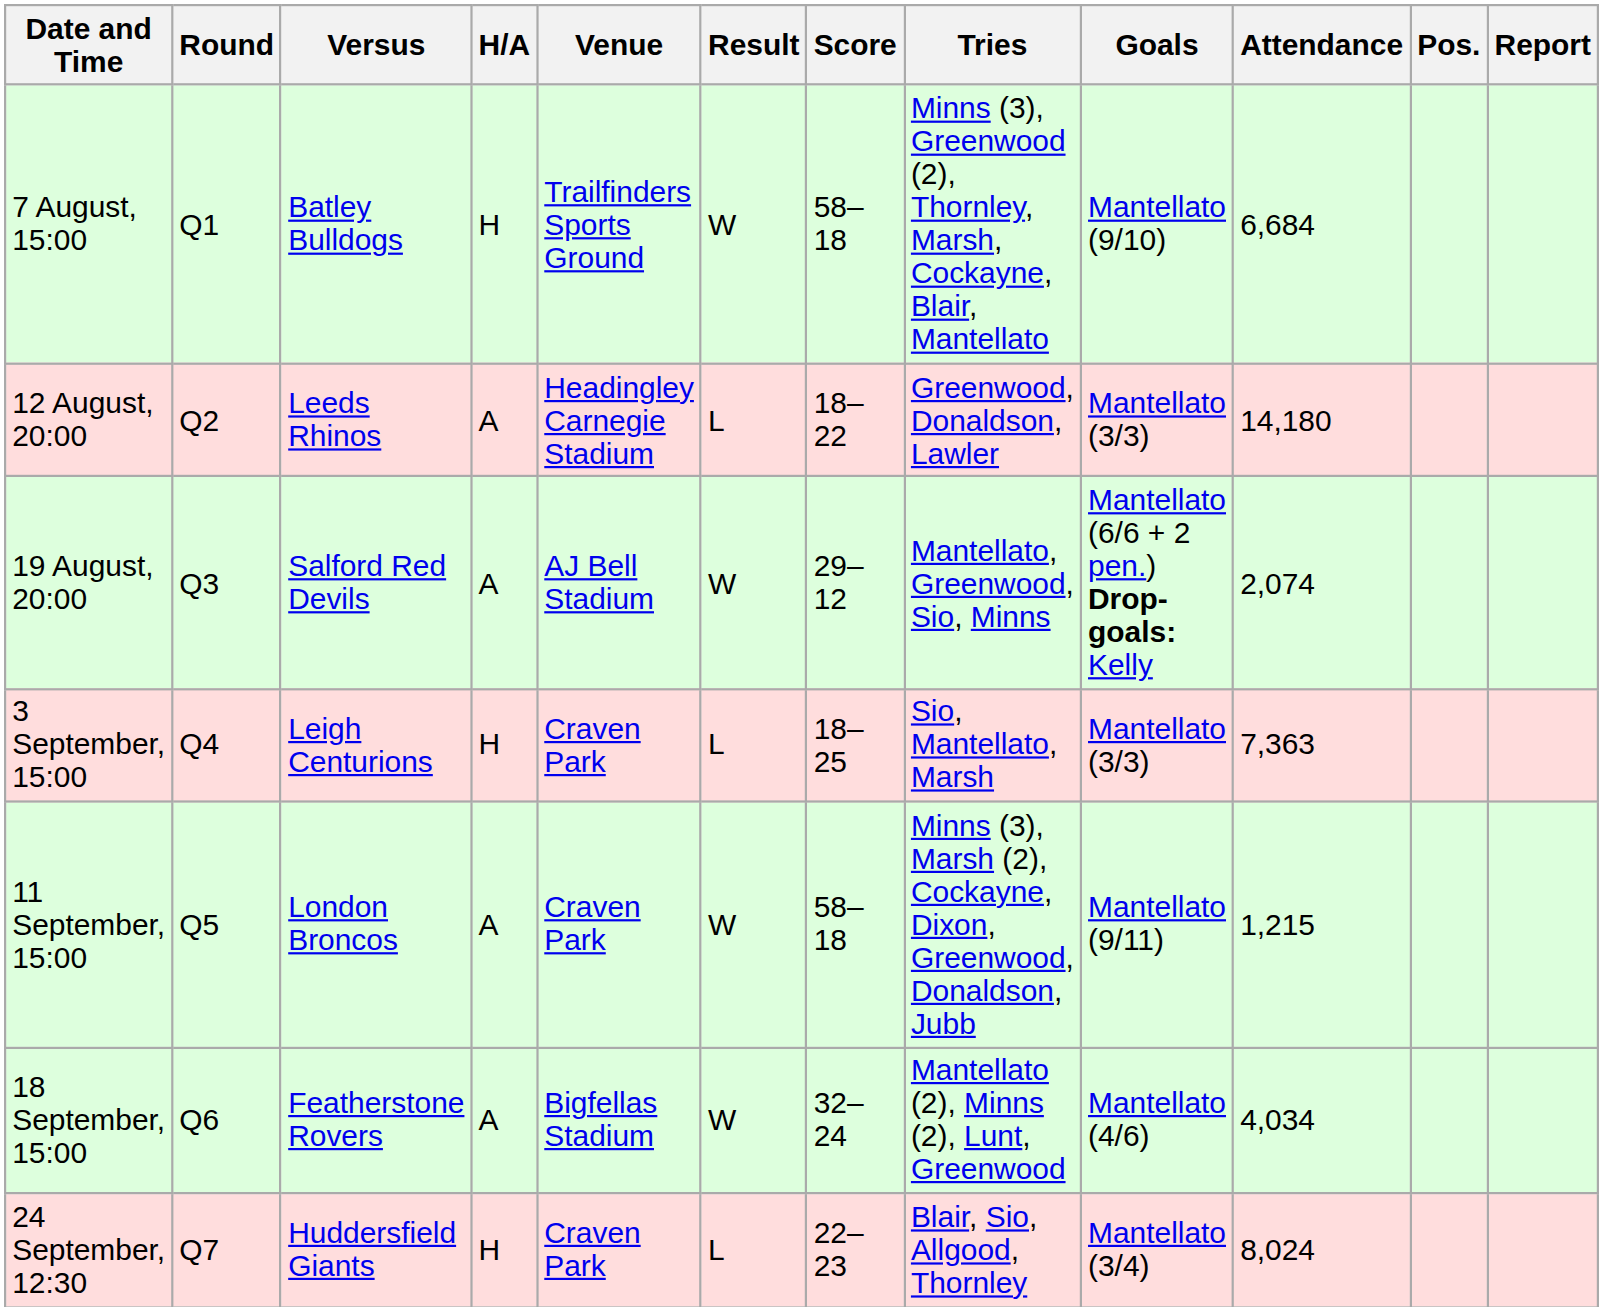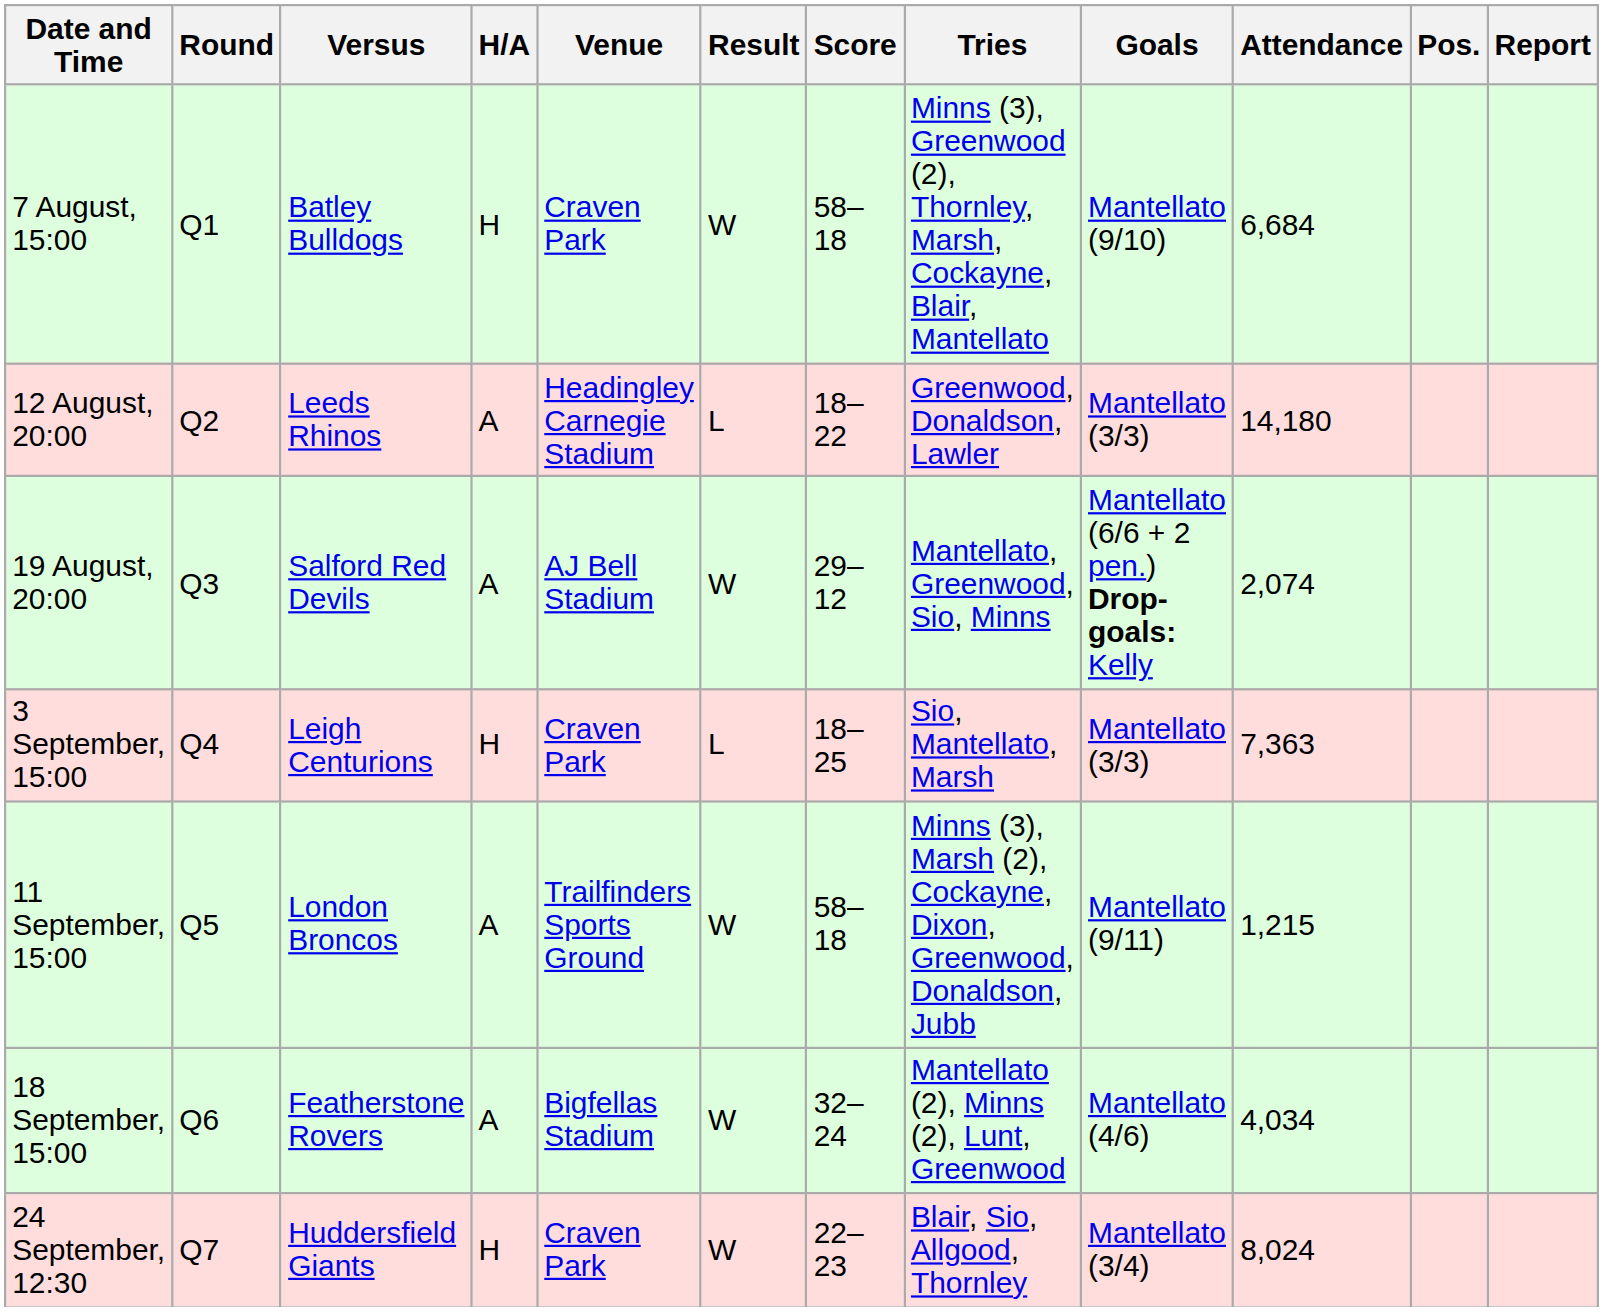(618, 224) Trailfinders Sports Ground -> (592, 224) Craven Park
(592, 924) Craven Park -> (618, 924) Trailfinders Sports Ground
(716, 1249) L -> (722, 1249) W
